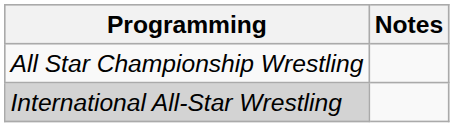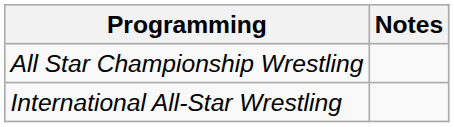(176, 102) lightgrey background -> (176, 102) no background
